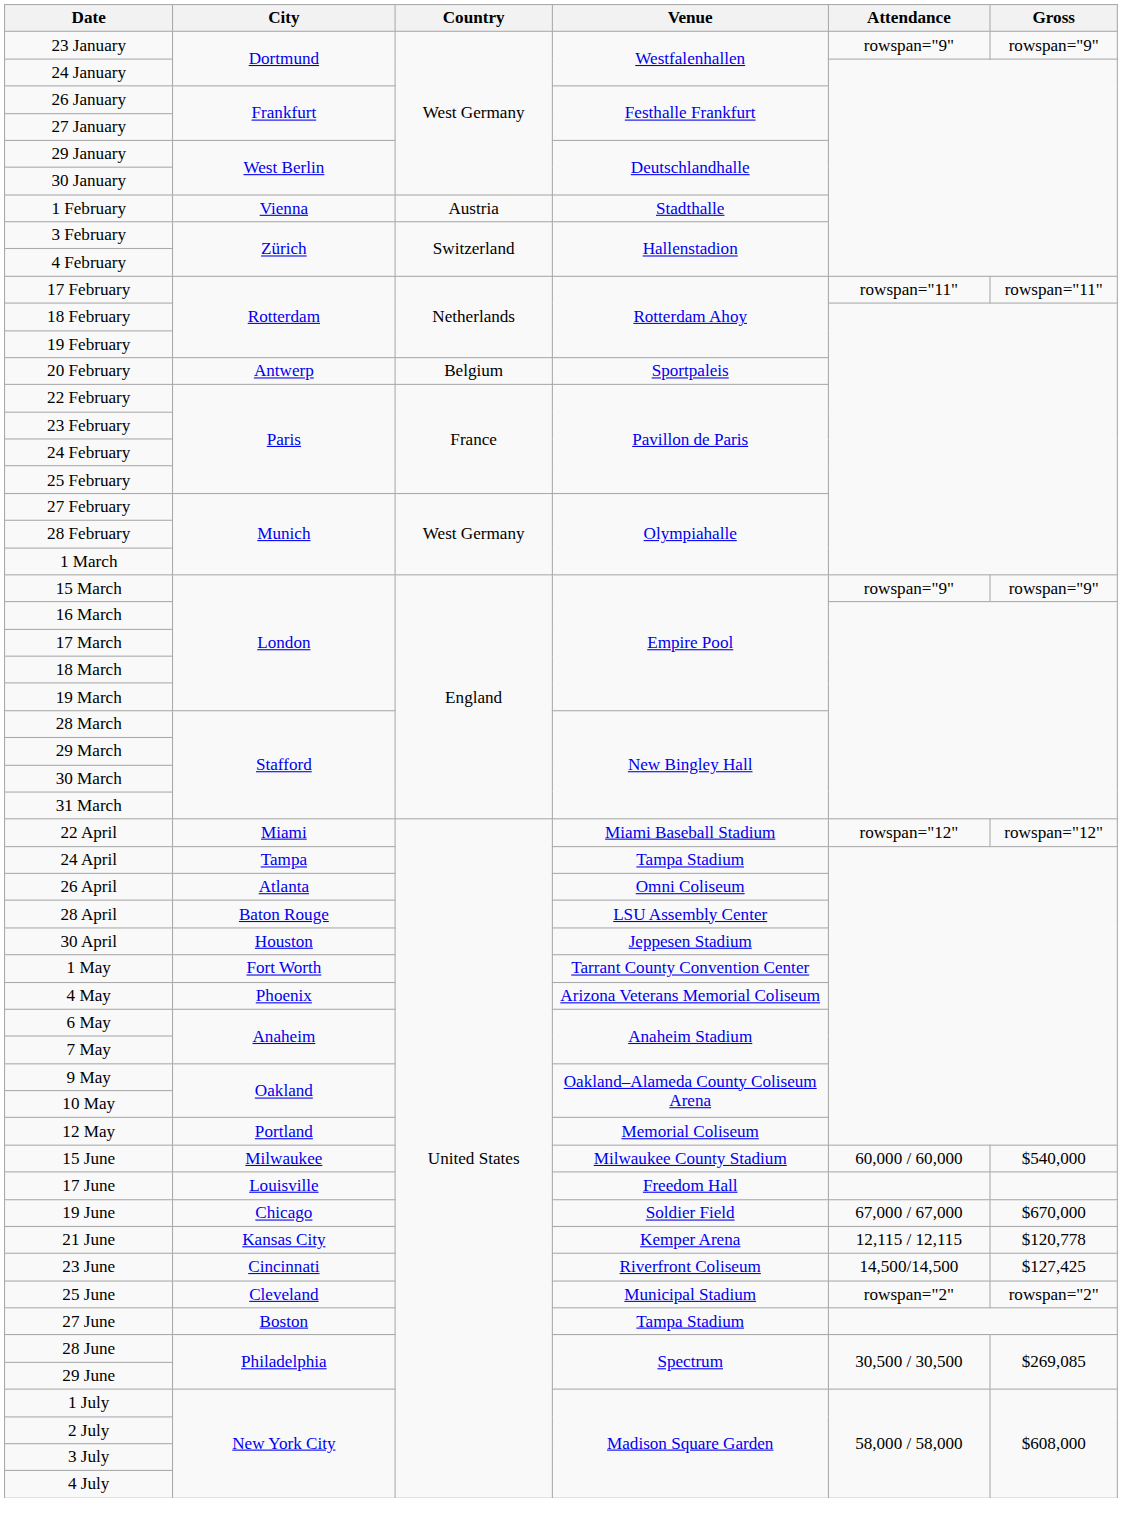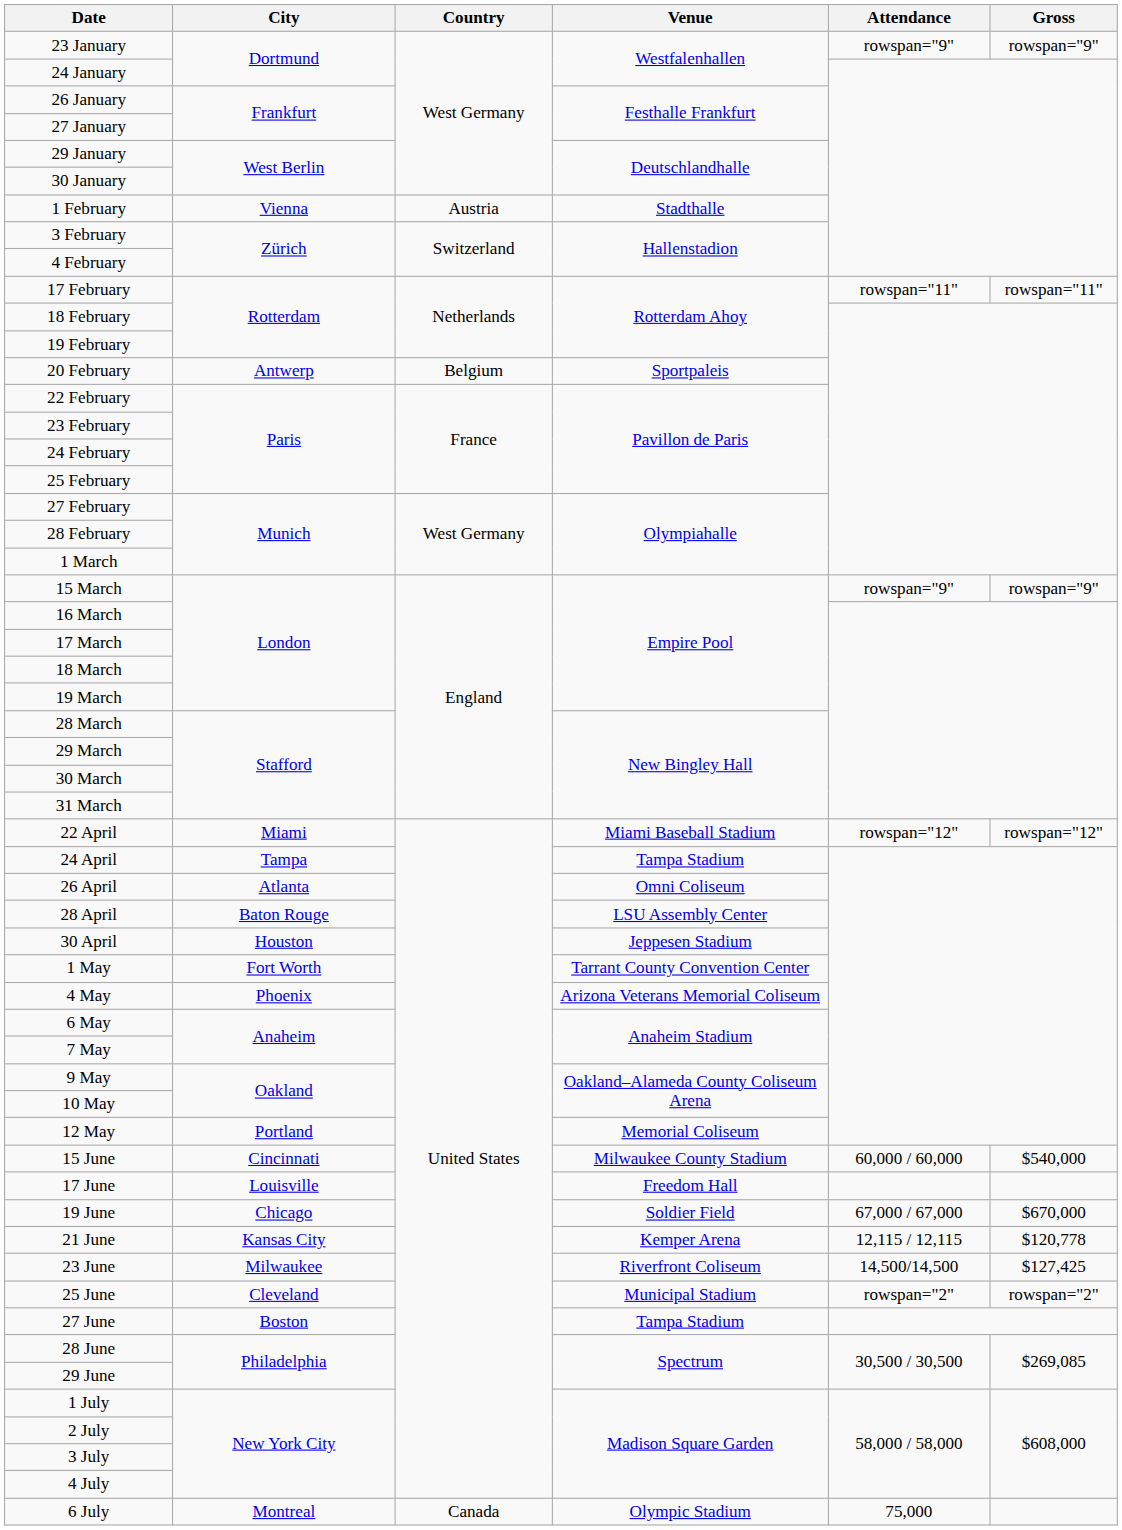(284, 1158) Milwaukee -> (284, 1158) Cincinnati
(284, 1267) Cincinnati -> (284, 1267) Milwaukee
+ row: (89, 1511)
